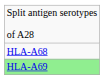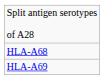(27, 67) lightgreen background -> (27, 67) no background
